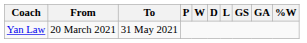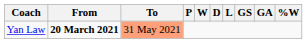(83, 30) normal -> (84, 30) bold
(149, 30) no background -> (152, 30) lightsalmon background
